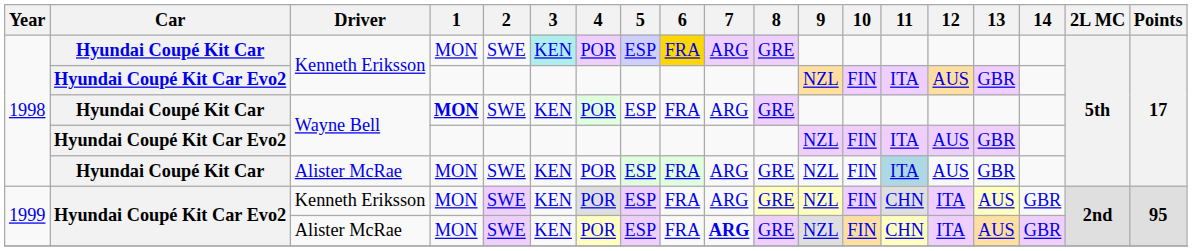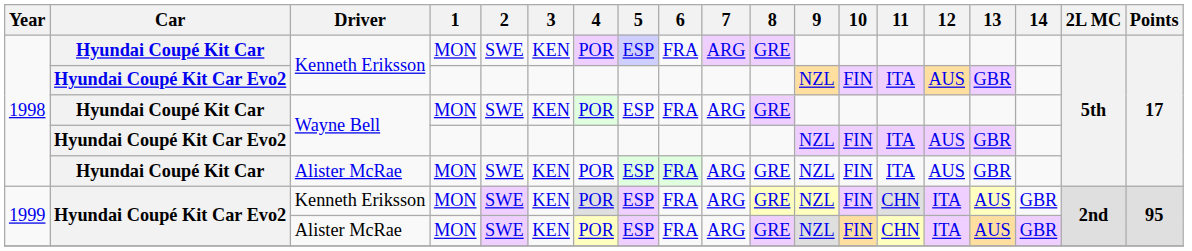(553, 50) paleturquoise background -> (551, 50) no background
(682, 50) gold background -> (680, 50) no background
(456, 110) bold -> (455, 110) normal
(905, 170) lightblue background -> (901, 170) no background
(729, 231) bold -> (726, 231) normal
